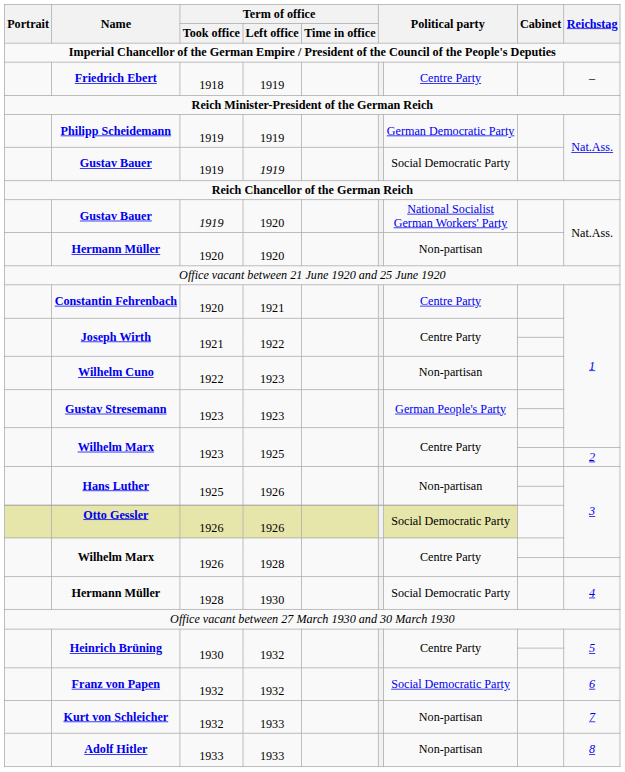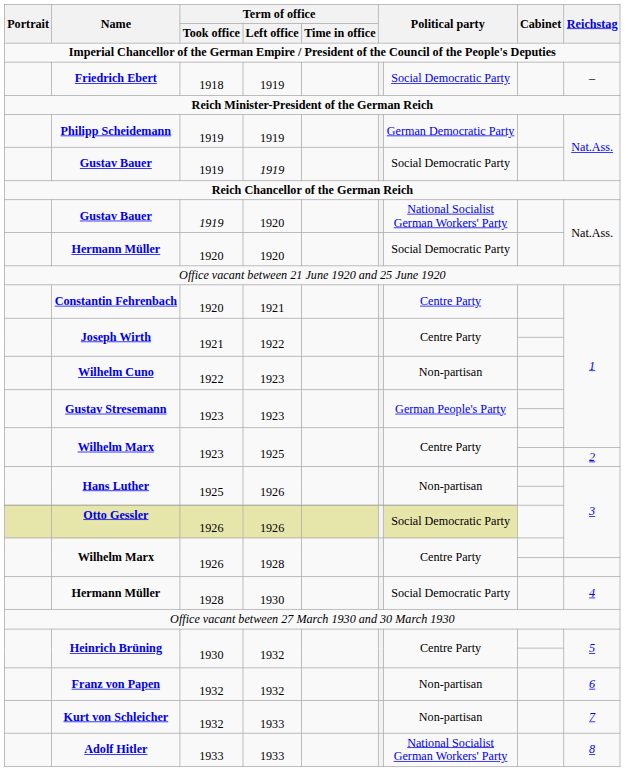(451, 78) Centre Party -> (451, 78) Social Democratic Party
(451, 249) Non-partisan -> (451, 249) Social Democratic Party
(451, 684) Social Democratic Party -> (451, 684) Non-partisan
(451, 750) Non-partisan -> (451, 750) National Socialist German Workers' Party
